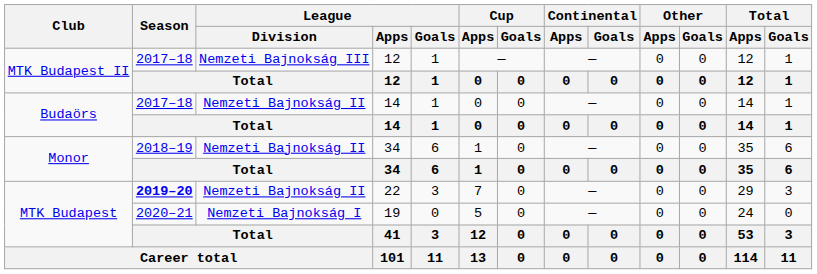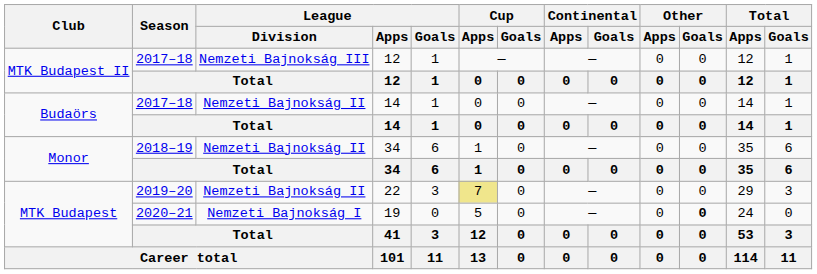(164, 192) bold -> (164, 192) normal
(478, 192) no background -> (478, 192) khaki background
(703, 214) normal -> (703, 214) bold
